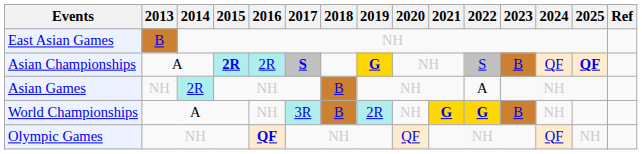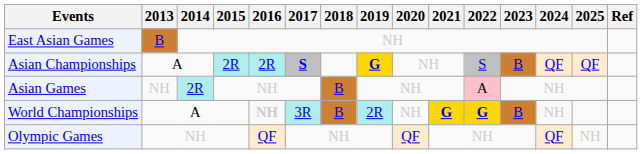(231, 64) bold -> (231, 64) normal
(590, 64) bold -> (590, 64) normal
(482, 88) no background -> (482, 88) pink background
(267, 112) normal -> (267, 112) bold
(267, 136) bold -> (267, 136) normal
